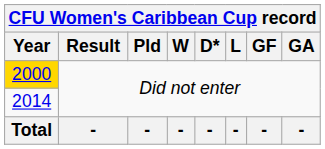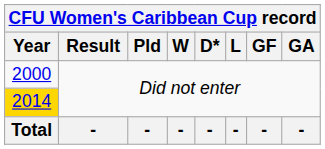(32, 74) gold background -> (32, 74) no background
(32, 102) no background -> (32, 102) gold background
